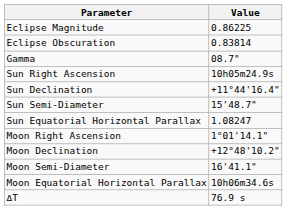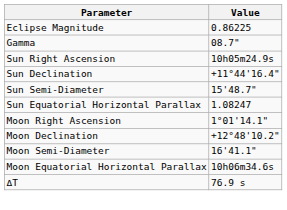- row: (61, 43)
